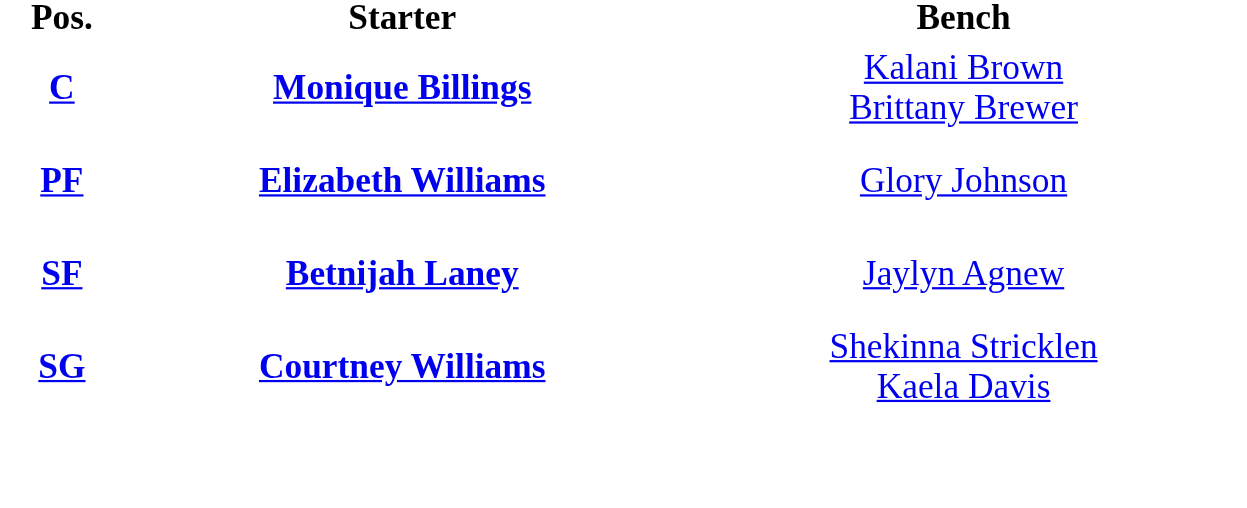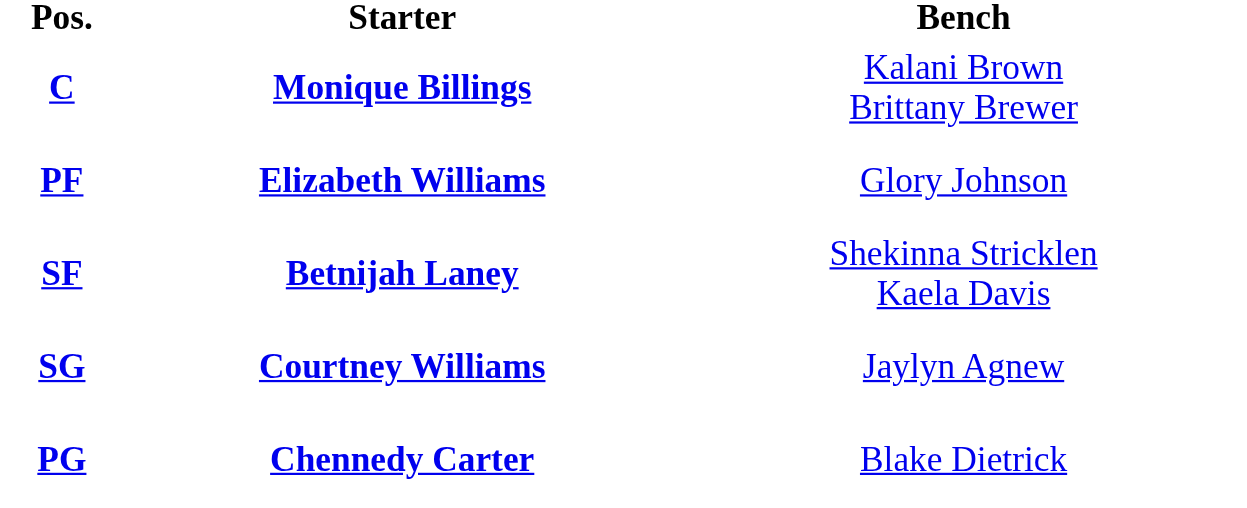(964, 273) Jaylyn Agnew -> (964, 273) Shekinna Stricklen Kaela Davis
(964, 366) Shekinna Stricklen Kaela Davis -> (964, 366) Jaylyn Agnew
+ row: (62, 458)
